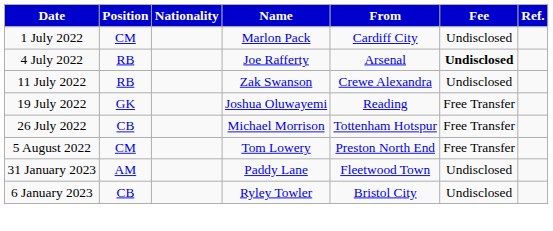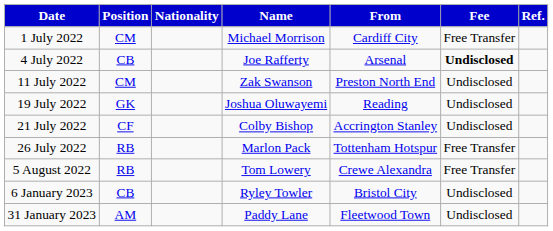(276, 38) Marlon Pack -> (276, 38) Michael Morrison
(479, 38) Undisclosed -> (479, 38) Free Transfer
(125, 60) RB -> (125, 60) CB
(125, 82) RB -> (125, 82) CM
(385, 82) Crewe Alexandra -> (385, 82) Preston North End
(479, 104) Free Transfer -> (479, 104) Undisclosed
+ row: (52, 126)
(125, 126) CB -> (125, 148) RB
(276, 126) Michael Morrison -> (276, 148) Marlon Pack
(125, 148) CM -> (125, 170) RB
(385, 148) Preston North End -> (385, 170) Crewe Alexandra
rows swapped: (52, 192) <-> (52, 170)
